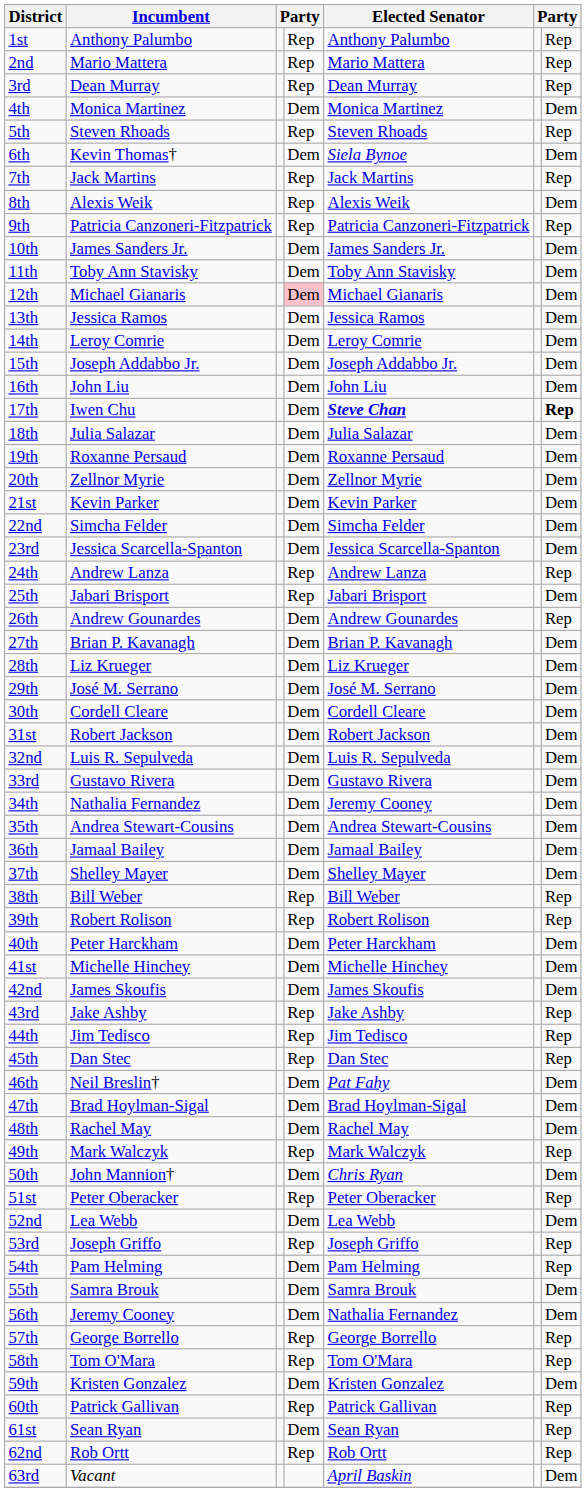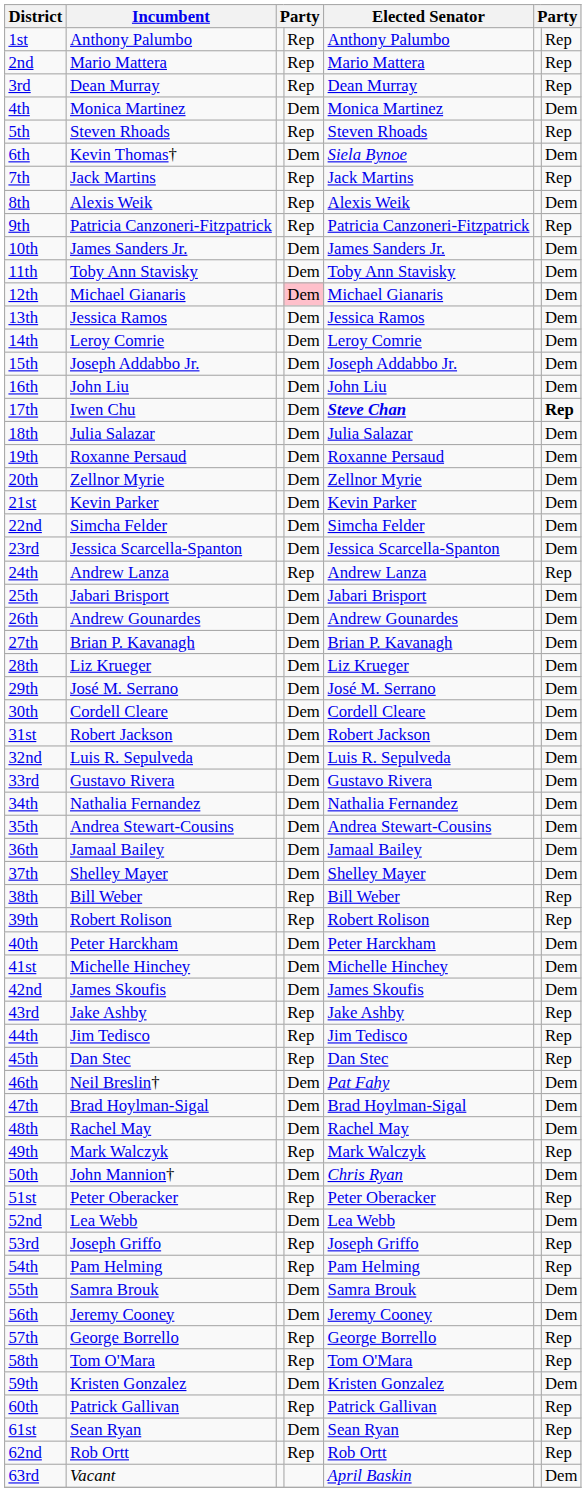(301, 595) Rep -> (304, 595) Dem
(558, 618) Rep -> (561, 618) Dem
(380, 804) Jeremy Cooney -> (393, 804) Nathalia Fernandez
(304, 1267) Dem -> (301, 1267) Rep
(393, 1313) Nathalia Fernandez -> (380, 1313) Jeremy Cooney
